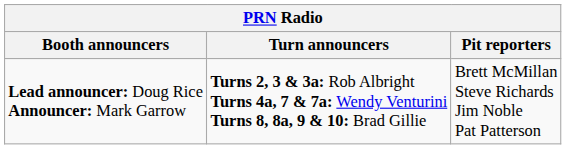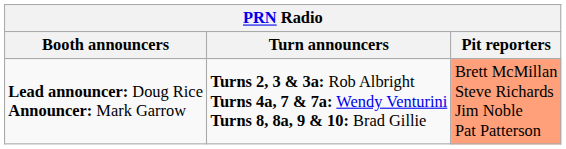(506, 101) no background -> (506, 101) lightsalmon background
